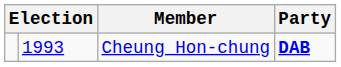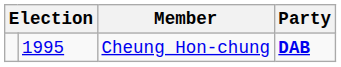(43, 48) 1993 -> (43, 48) 1995
